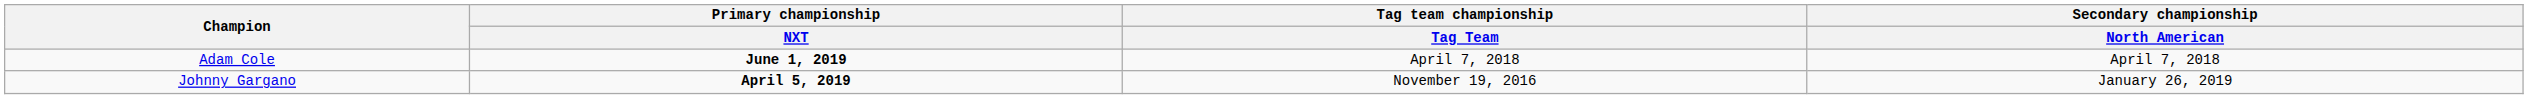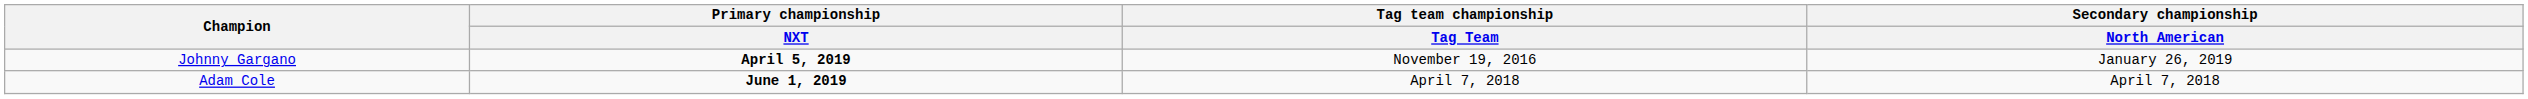rows swapped: (237, 82) <-> (237, 60)
